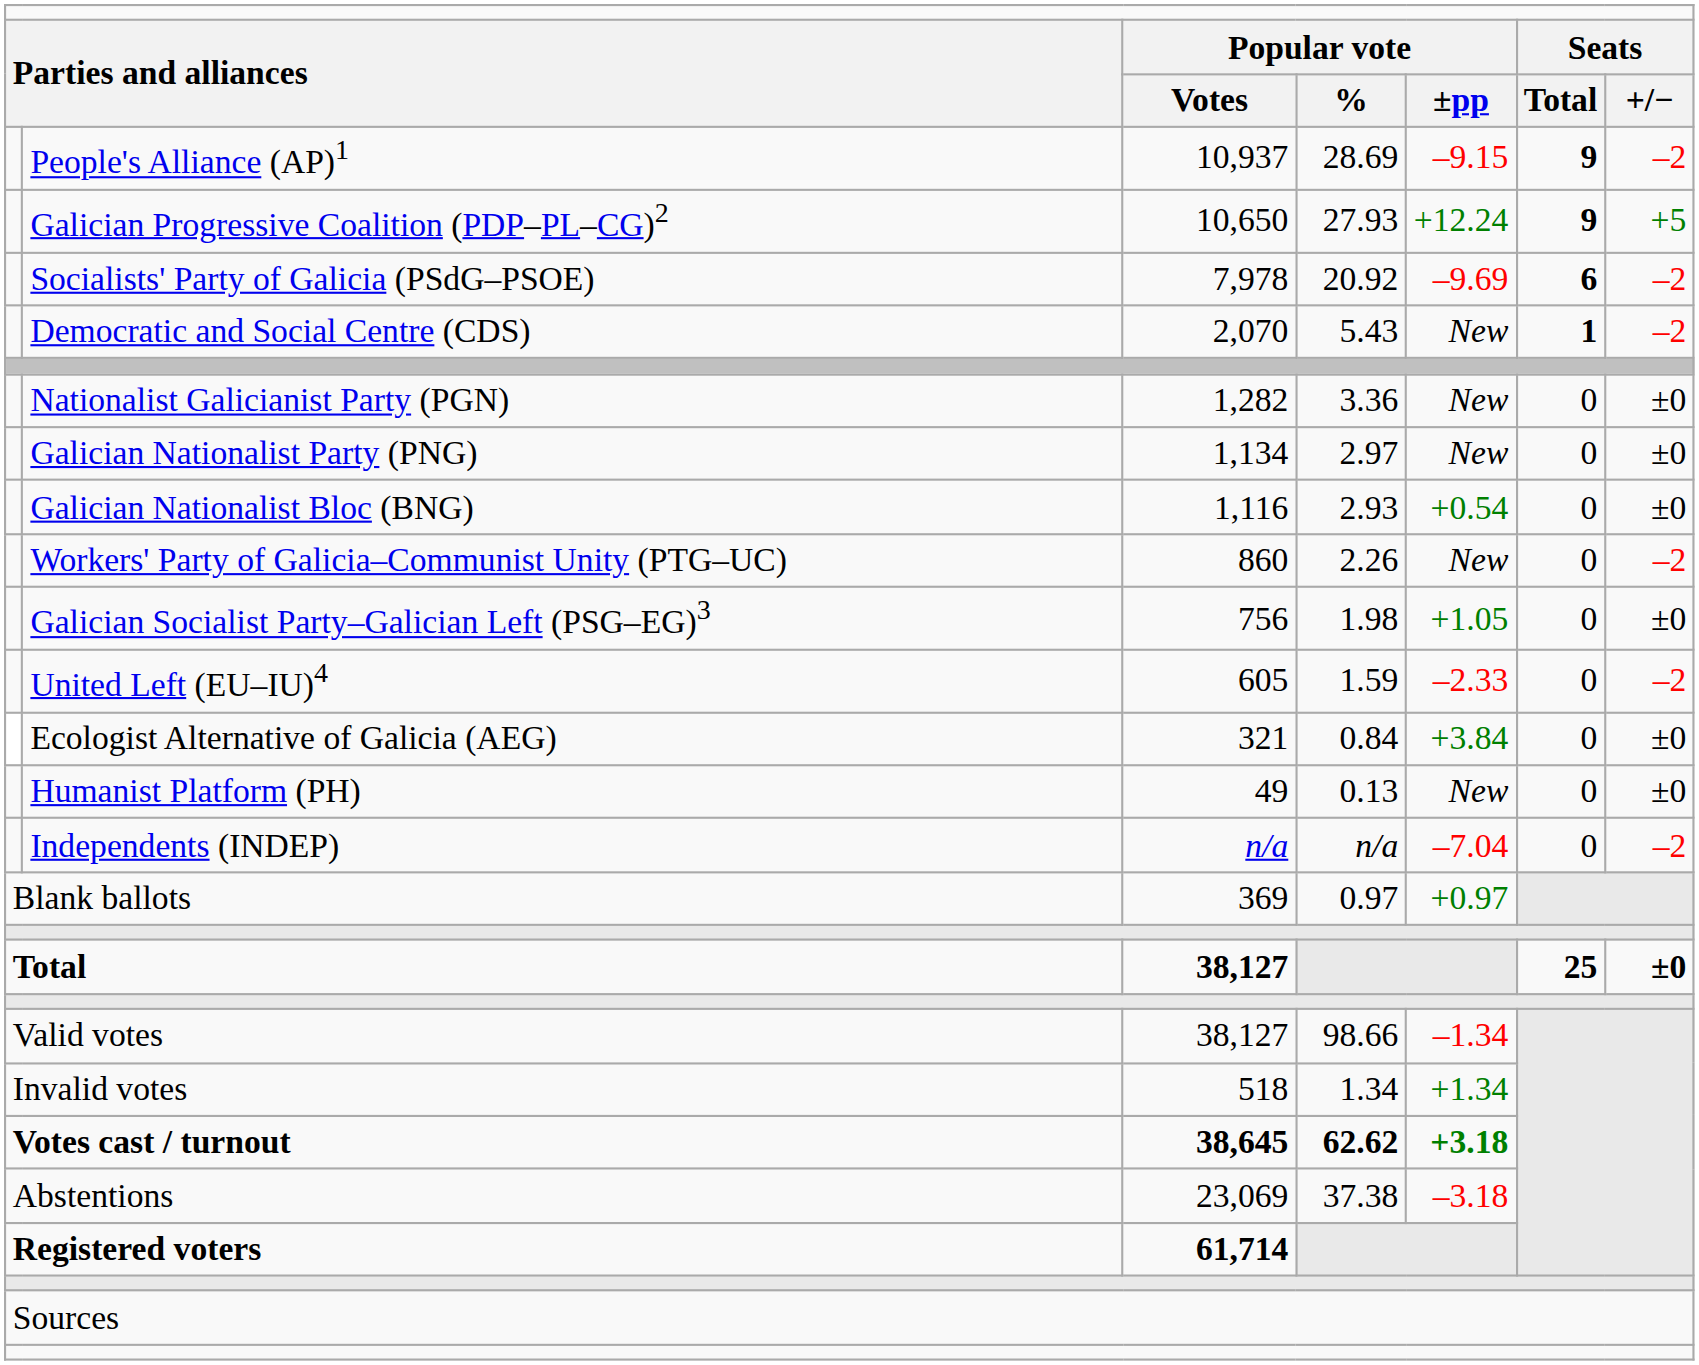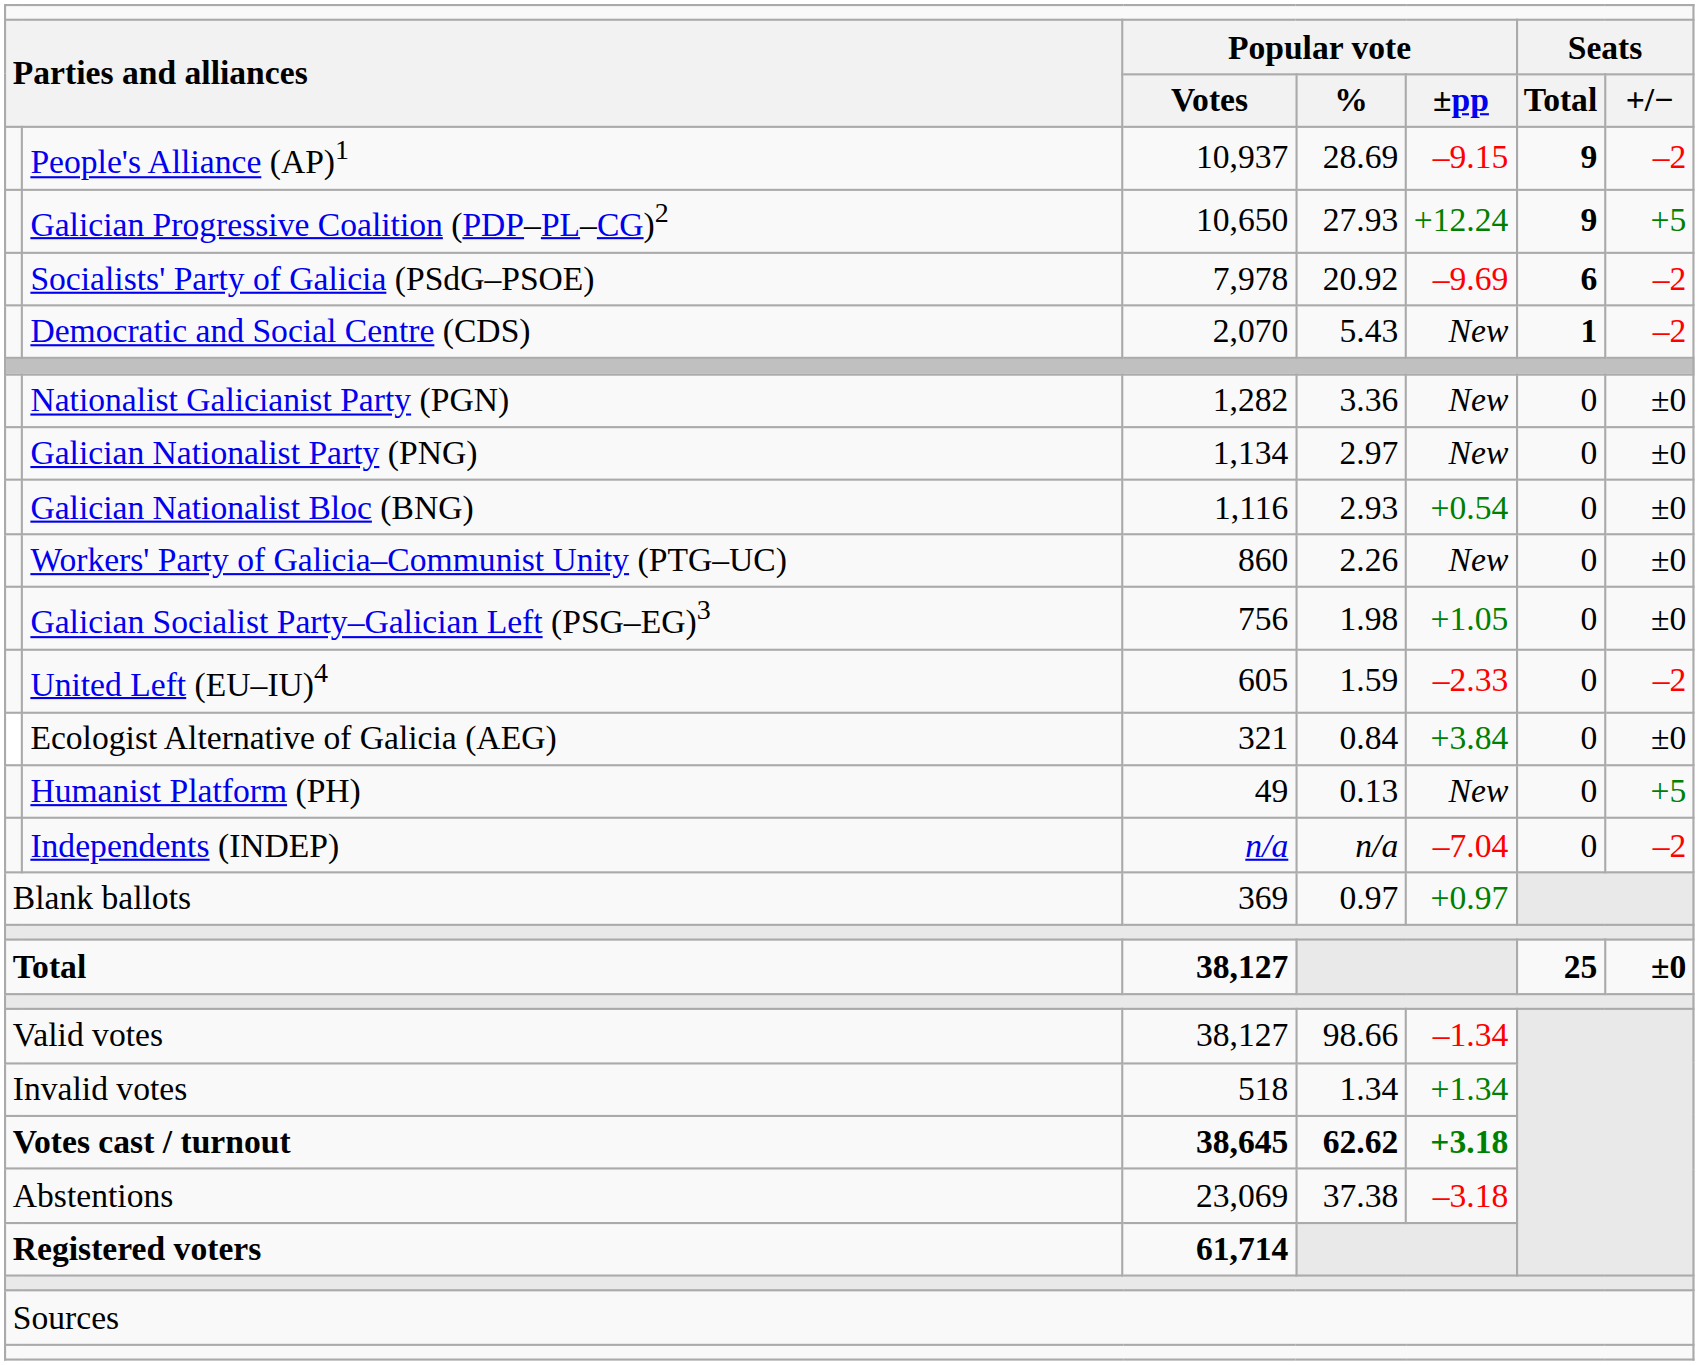(1669, 559) –2 -> (1669, 559) ±0
(1669, 791) ±0 -> (1668, 791) +5
